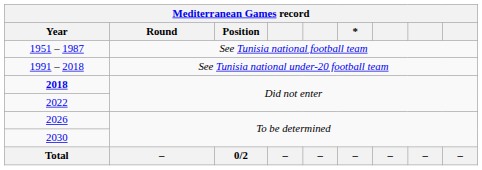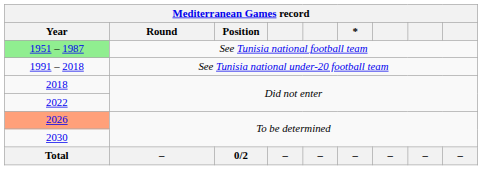(57, 49) no background -> (57, 49) lightgreen background
(57, 85) bold -> (57, 85) normal
(57, 120) no background -> (57, 120) lightsalmon background
